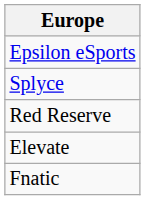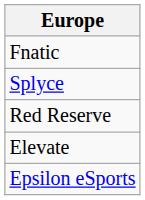(73, 52) Epsilon eSports -> (34, 52) Fnatic
(34, 178) Fnatic -> (73, 178) Epsilon eSports
